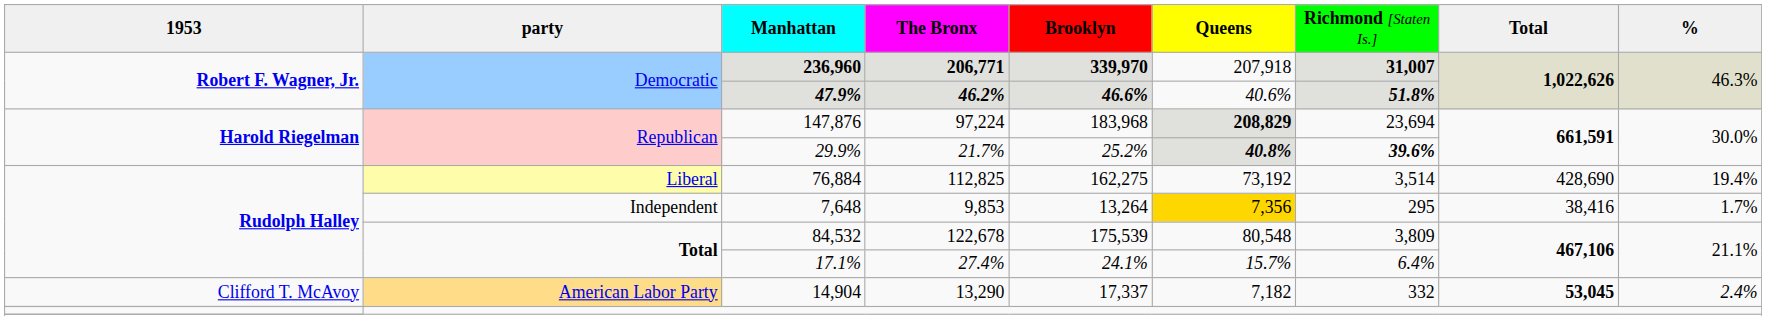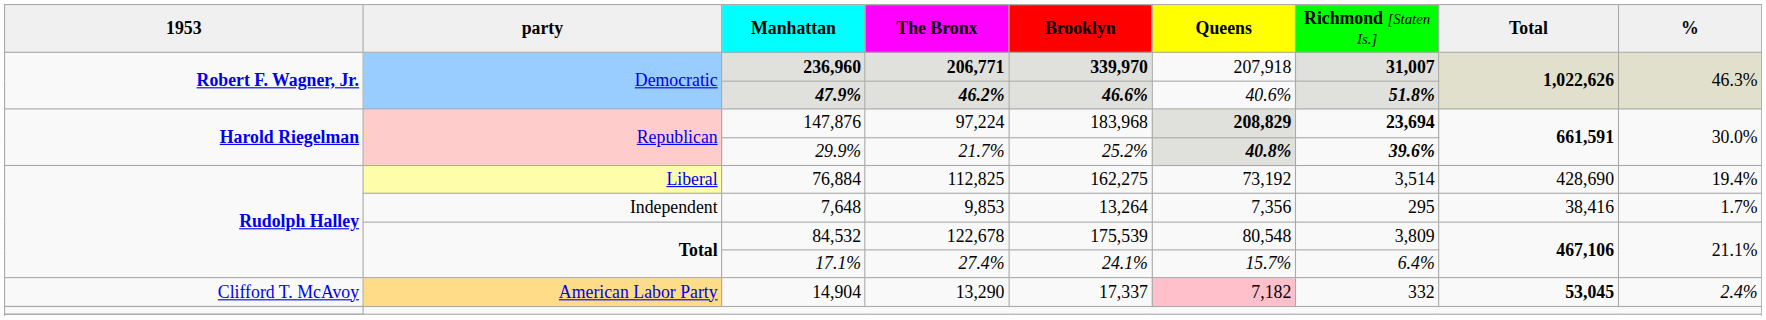(1410, 123) normal -> (1410, 123) bold
(1271, 207) gold background -> (1271, 207) no background
(1271, 292) no background -> (1271, 292) pink background
